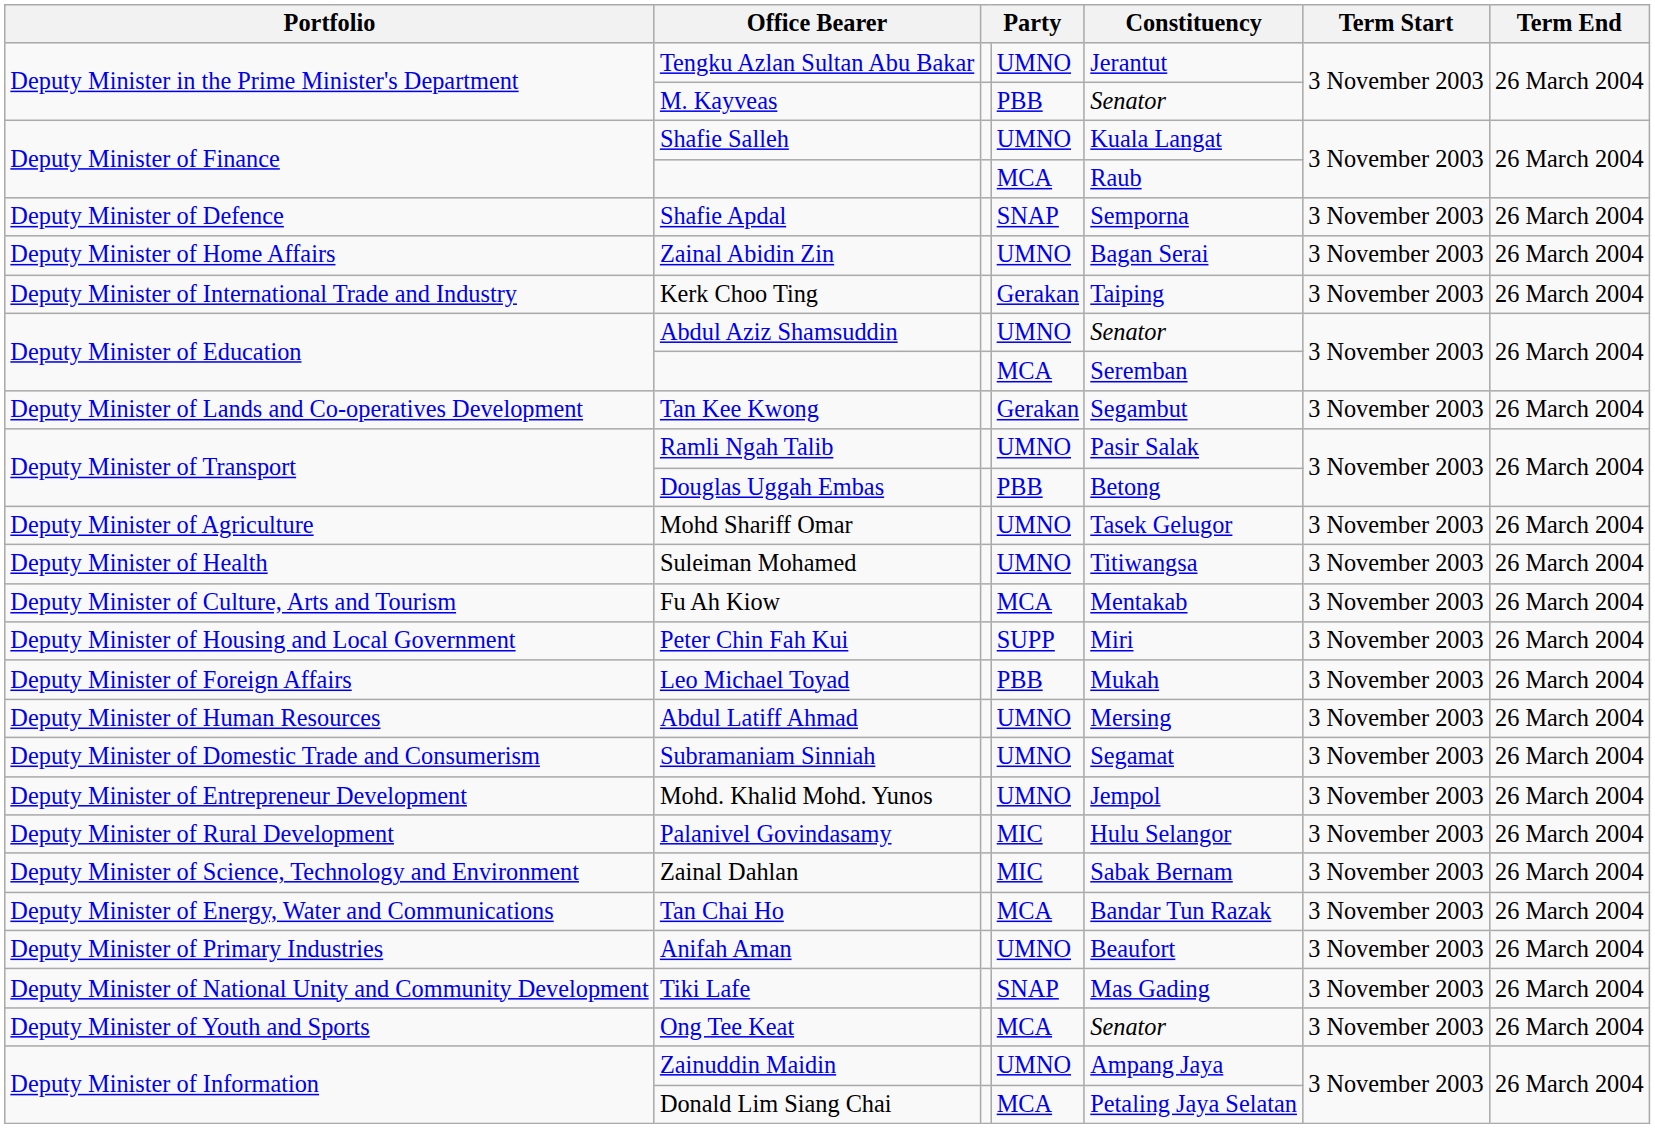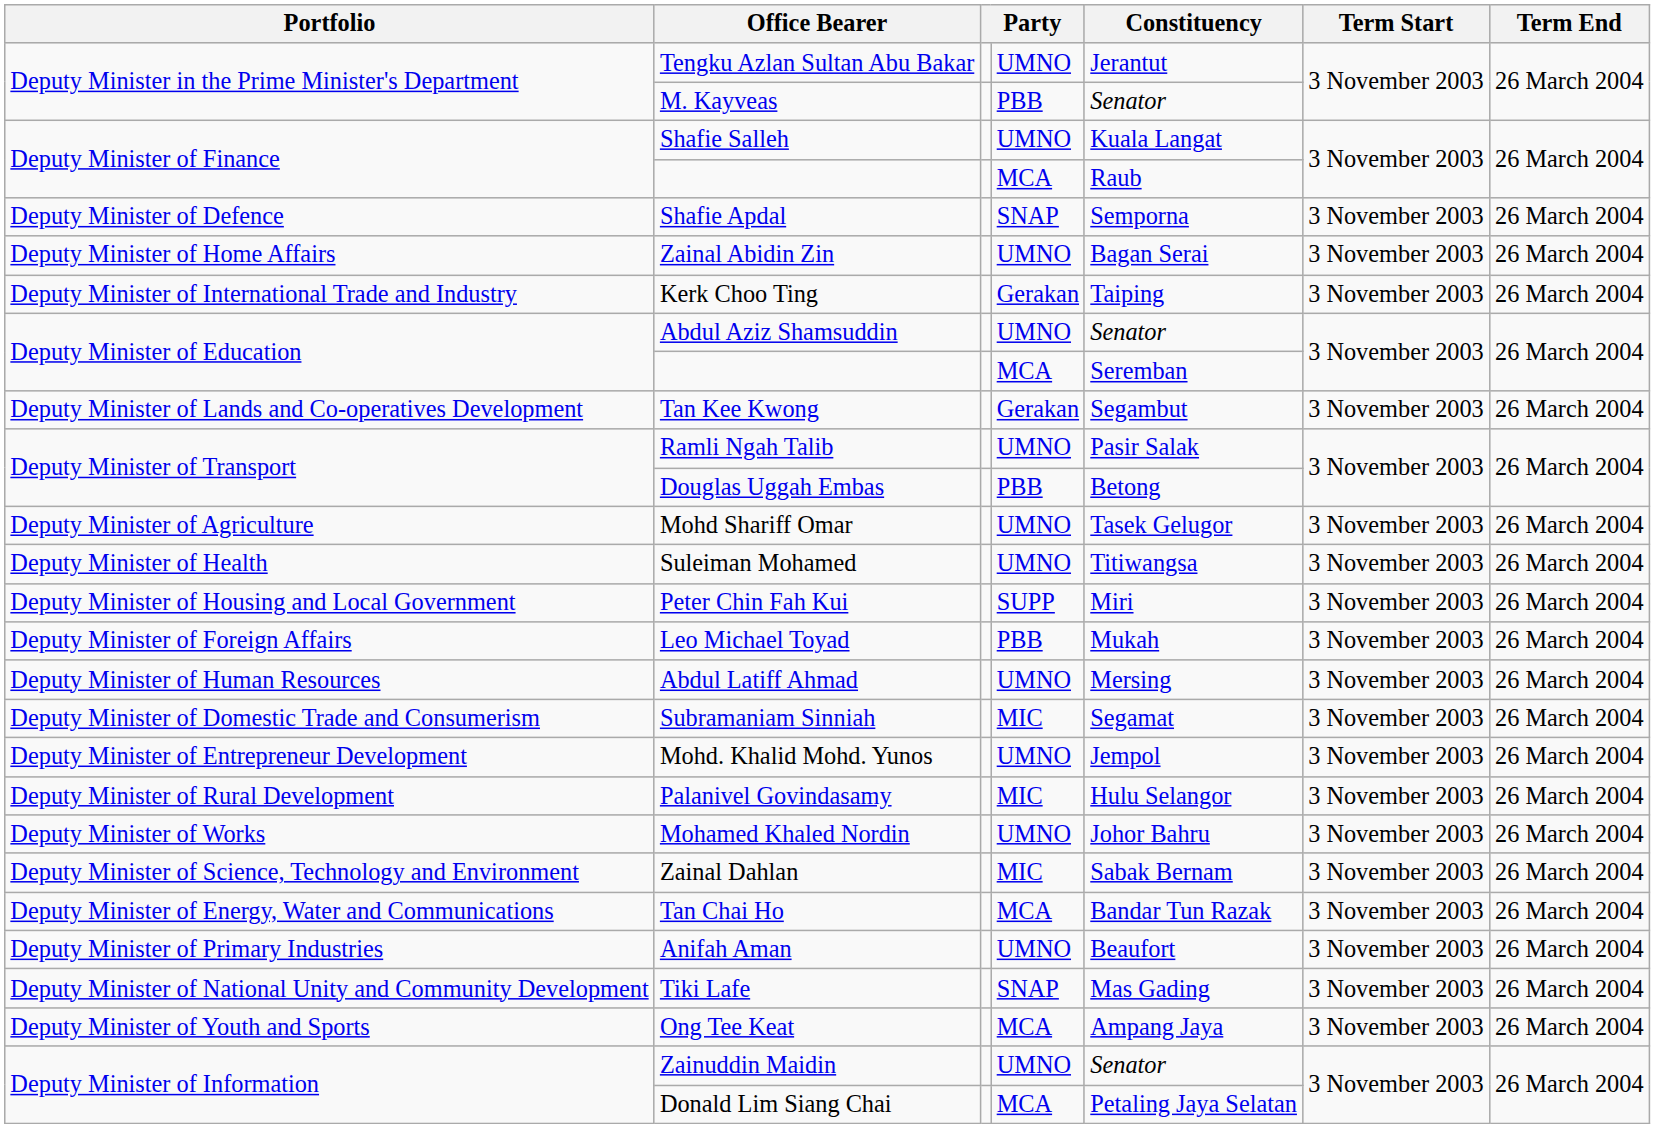- row: (233, 602)
(1034, 756) UMNO -> (1020, 718) MIC
+ row: (138, 833)
(1128, 1026) Senator -> (1157, 1026) Ampang Jaya
(1157, 1065) Ampang Jaya -> (1128, 1065) Senator
